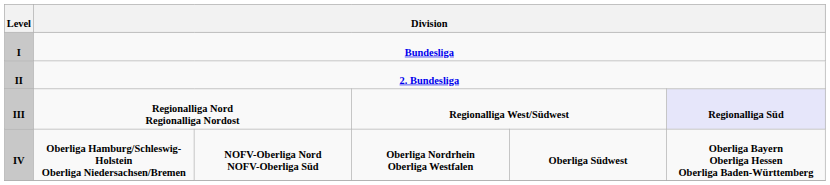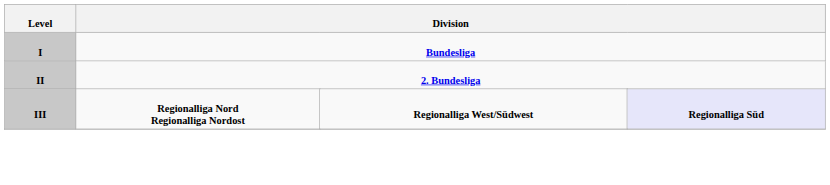- row: (19, 160)
